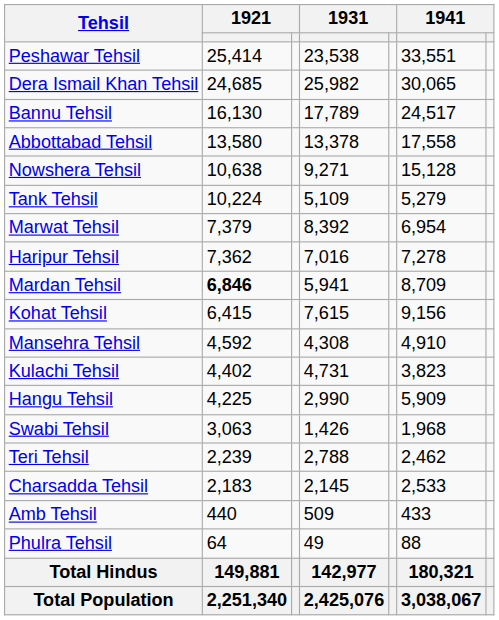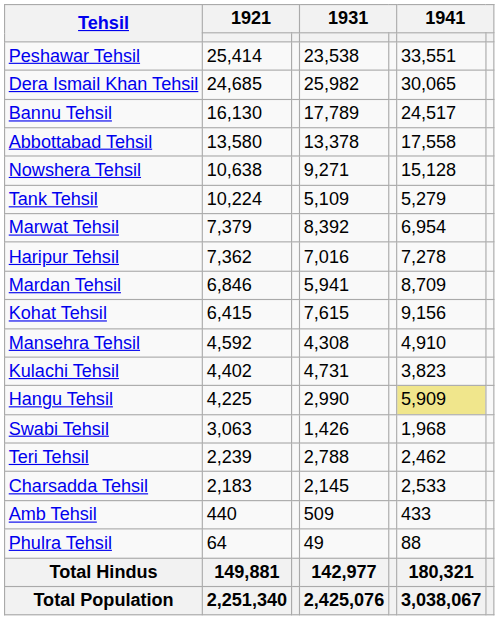(229, 285) bold -> (229, 285) normal
(424, 399) no background -> (424, 399) khaki background
